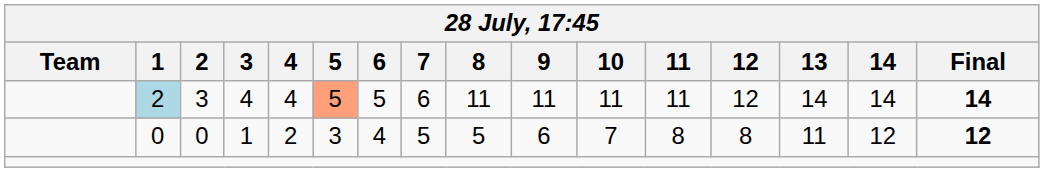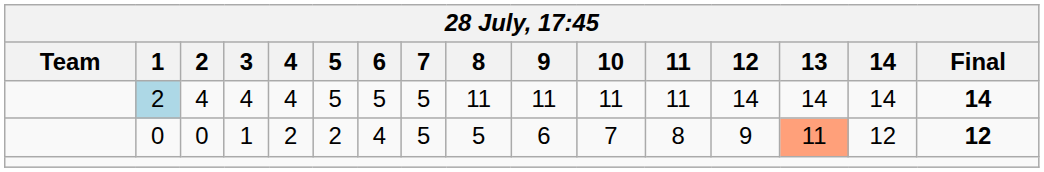(202, 99) 3 -> (202, 99) 4
(335, 99) lightsalmon background -> (335, 99) no background
(424, 99) 6 -> (424, 99) 5
(746, 99) 12 -> (746, 99) 14
(335, 136) 3 -> (335, 136) 2
(746, 136) 8 -> (746, 136) 9
(814, 136) no background -> (814, 136) lightsalmon background
